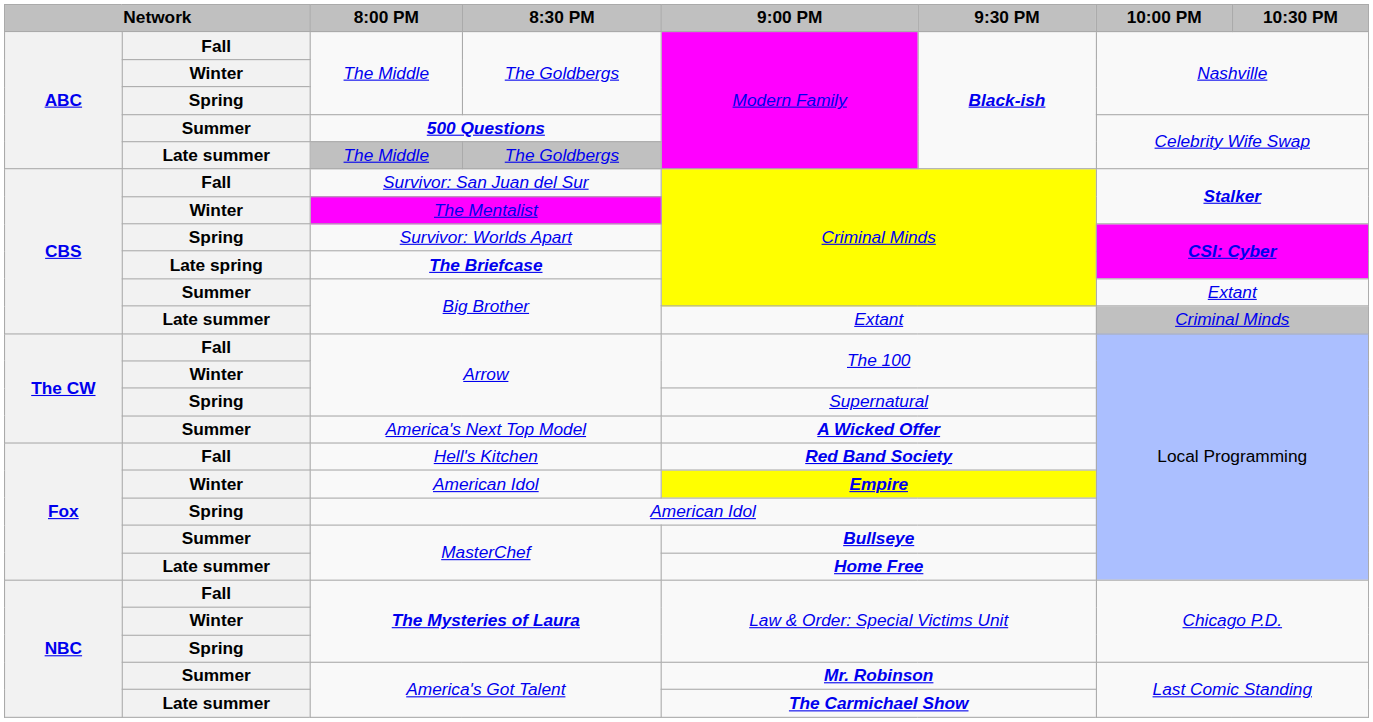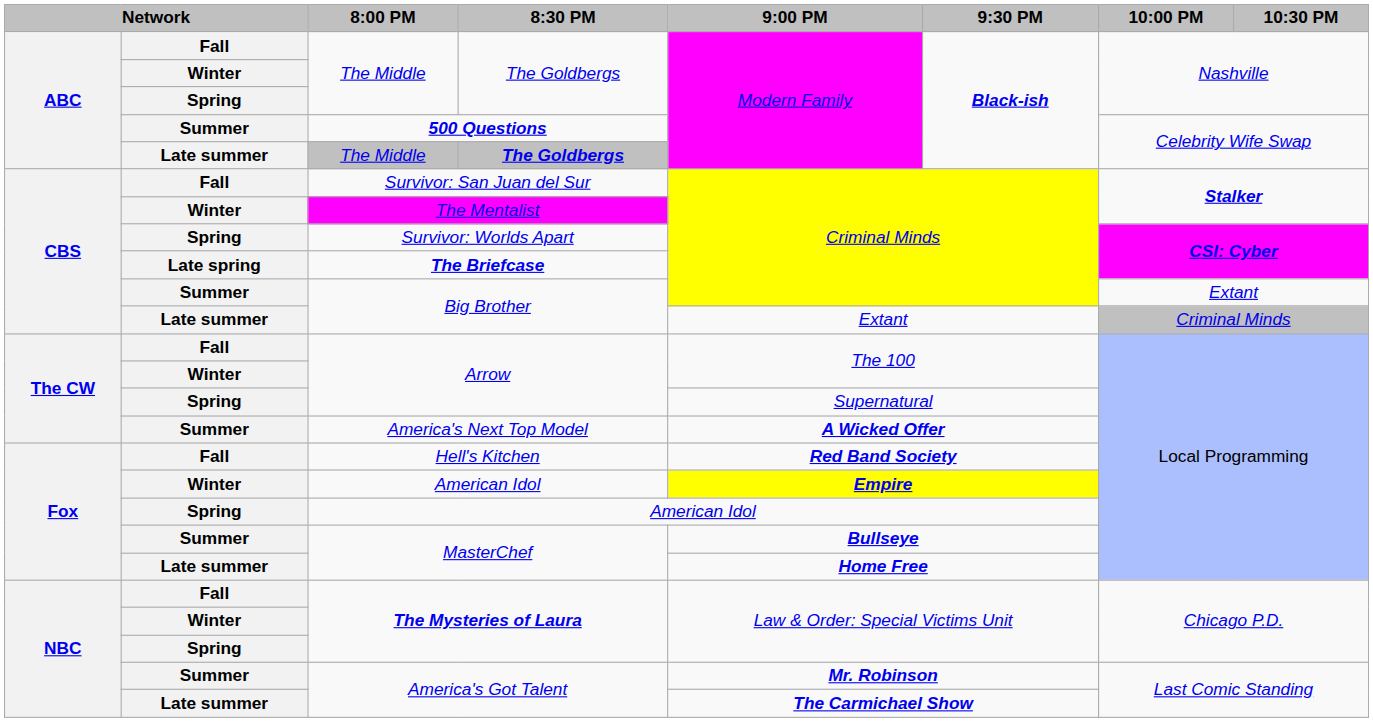(562, 155) normal -> (563, 155) bold
